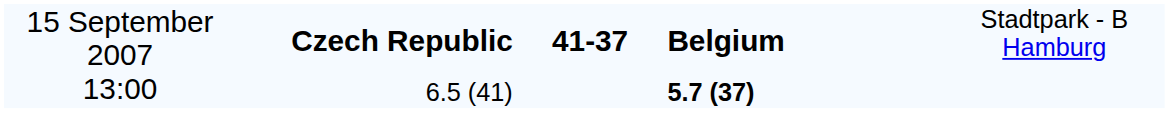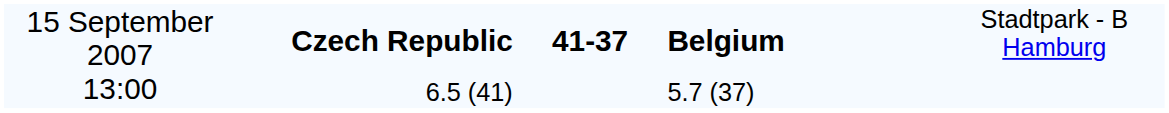(711, 92) bold -> (711, 92) normal
